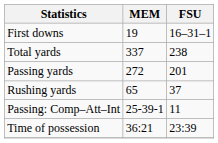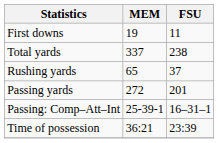(190, 33) 16–31–1 -> (175, 33) 11
rows swapped: (42, 90) <-> (40, 71)
(175, 109) 11 -> (190, 109) 16–31–1
